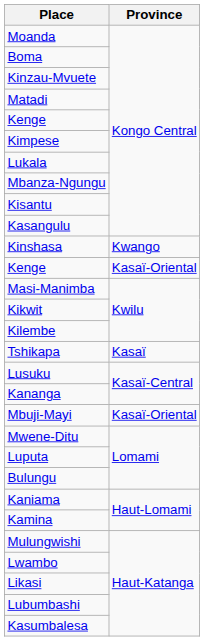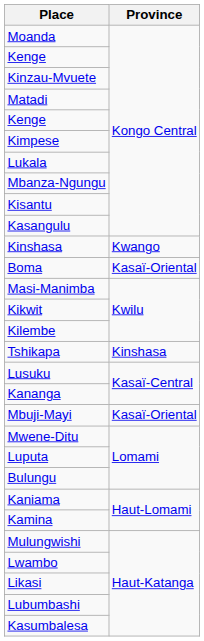(25, 57) Boma -> (27, 57) Kenge
(27, 267) Kenge -> (25, 267) Boma
(129, 352) Kasaï -> (139, 352) Kinshasa
